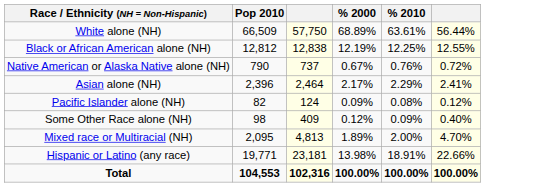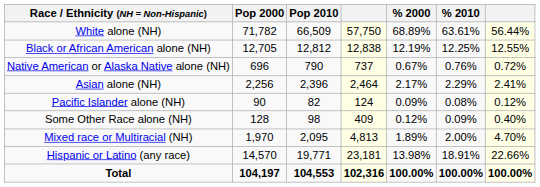+ column: (260, 13)
